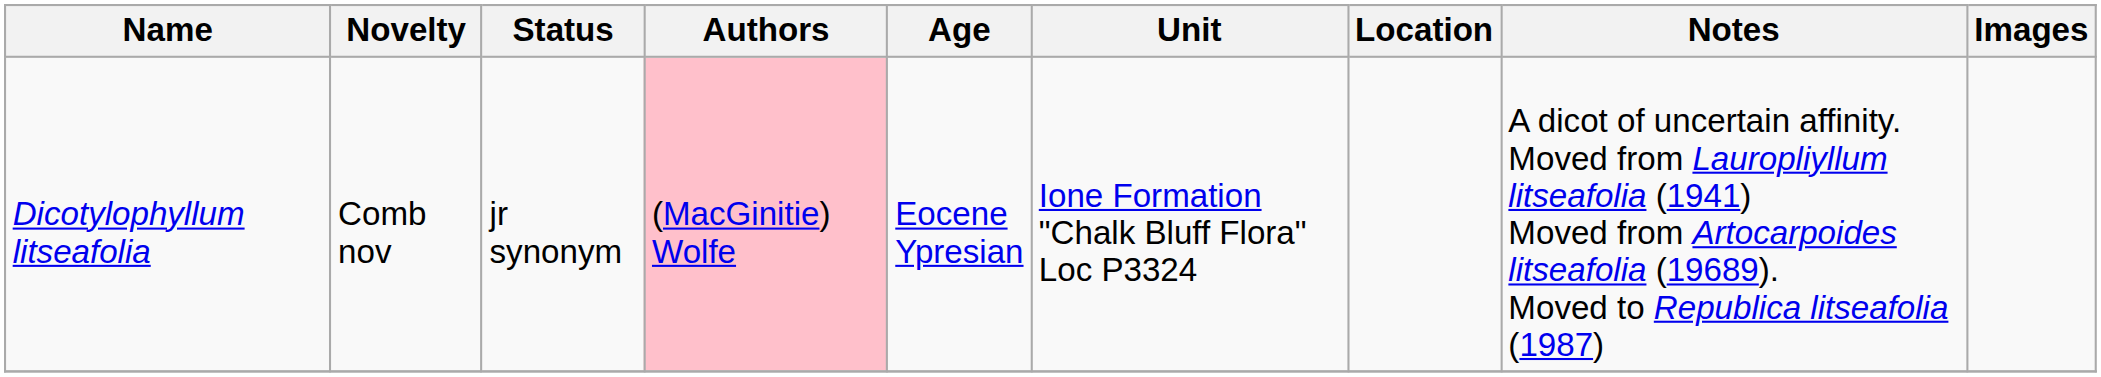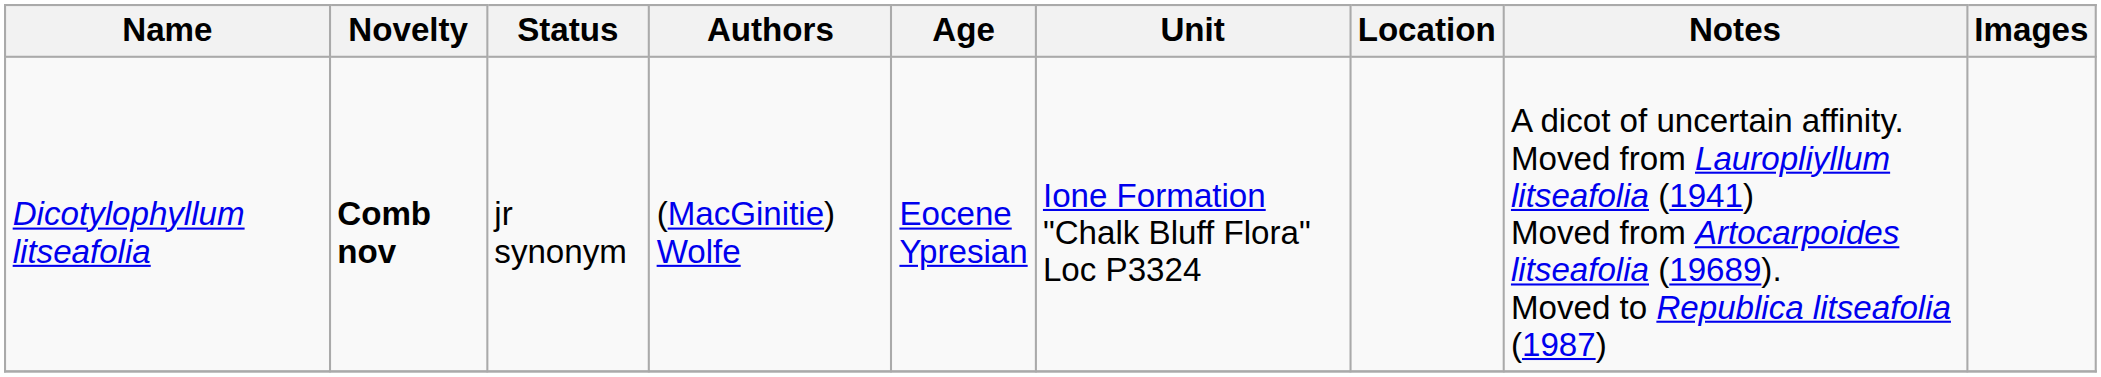(382, 232) normal -> (384, 232) bold
(741, 232) pink background -> (746, 232) no background
